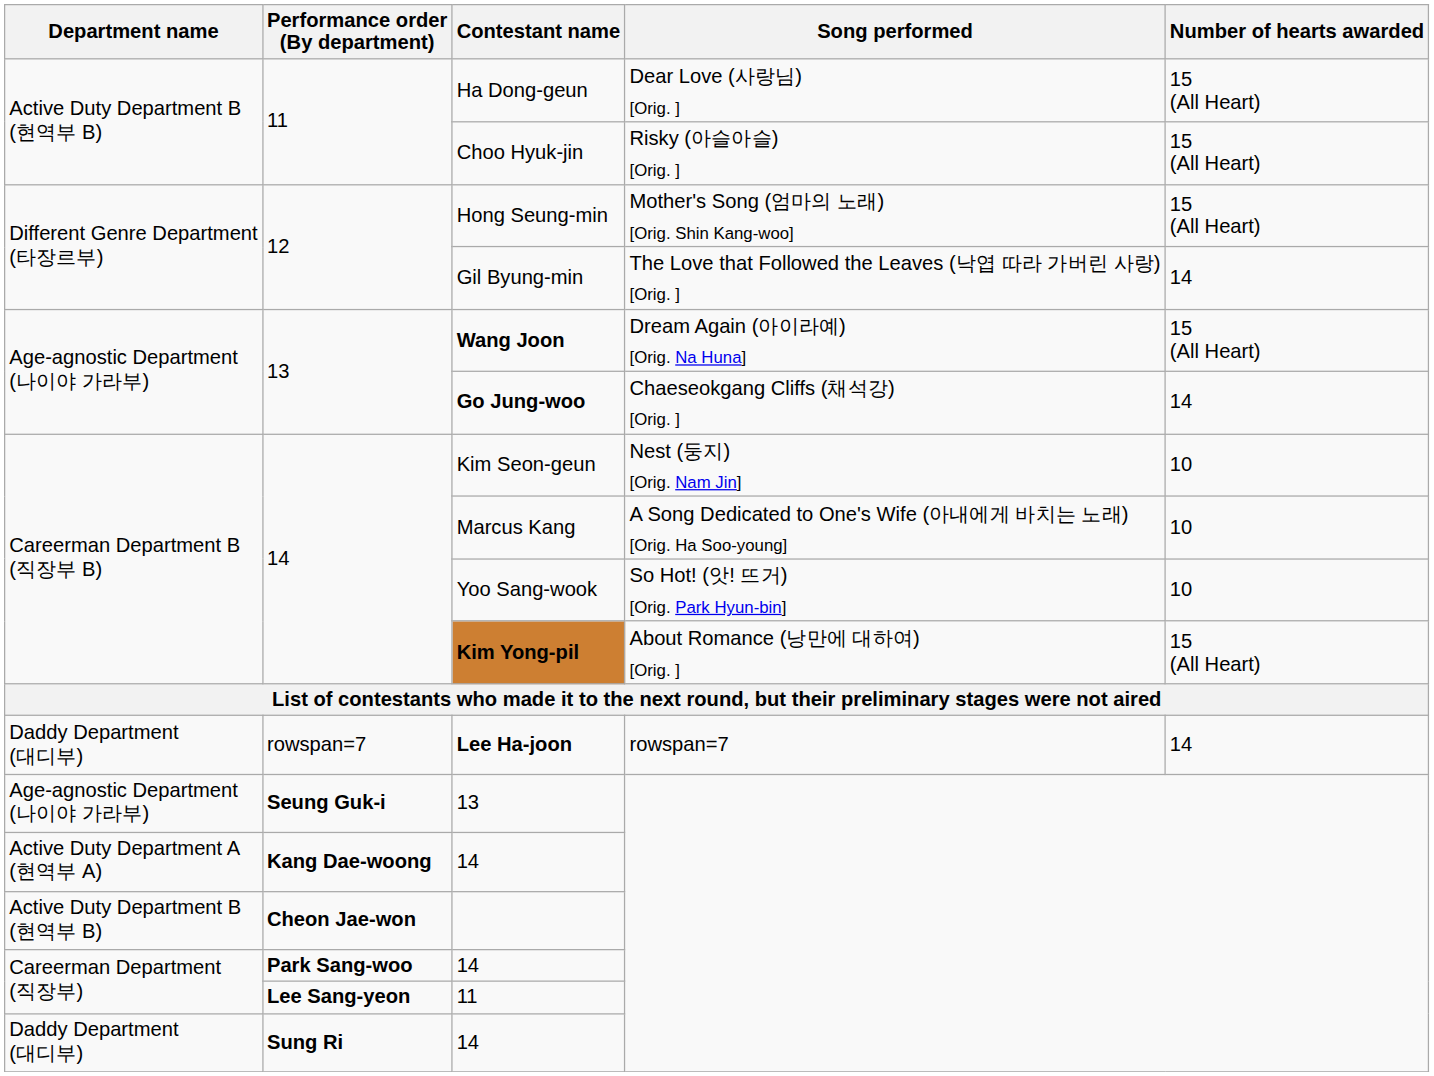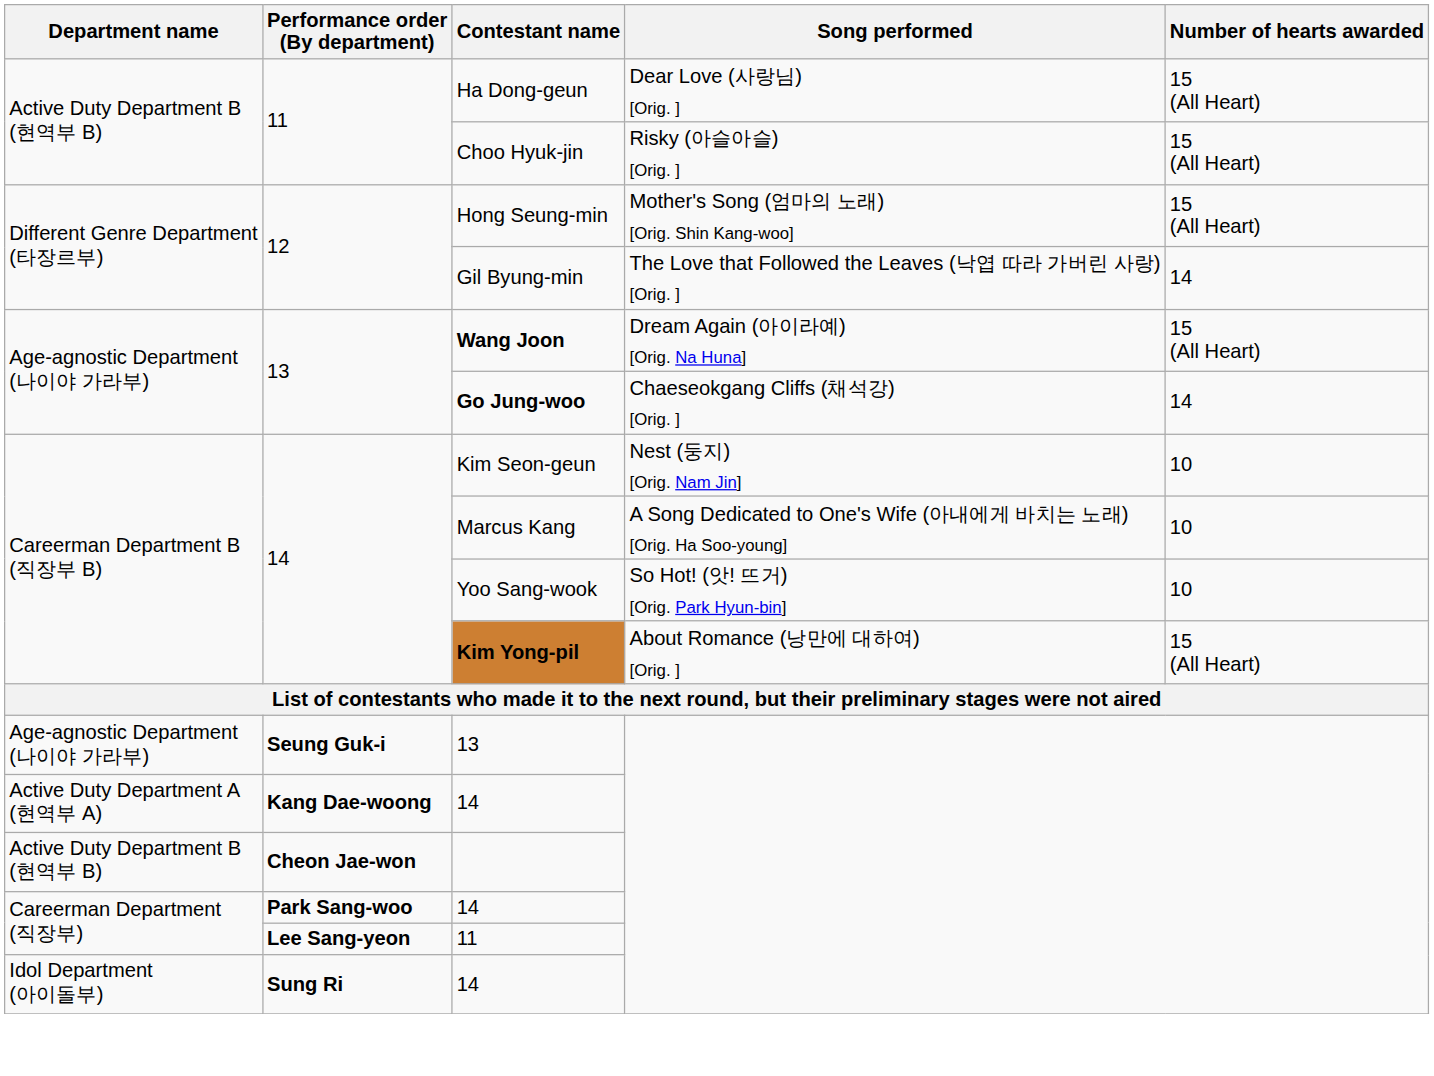- row: (317, 744)
(94, 1041) Daddy Department (대디부) -> (81, 982) Idol Department (아이돌부)
